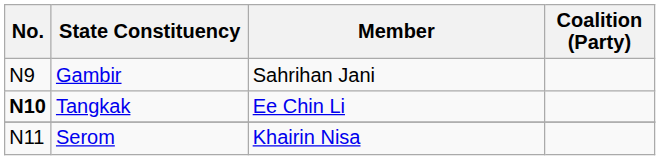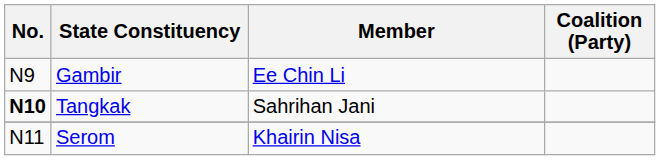(314, 74) Sahrihan Jani -> (299, 74) Ee Chin Li
(299, 106) Ee Chin Li -> (314, 106) Sahrihan Jani
